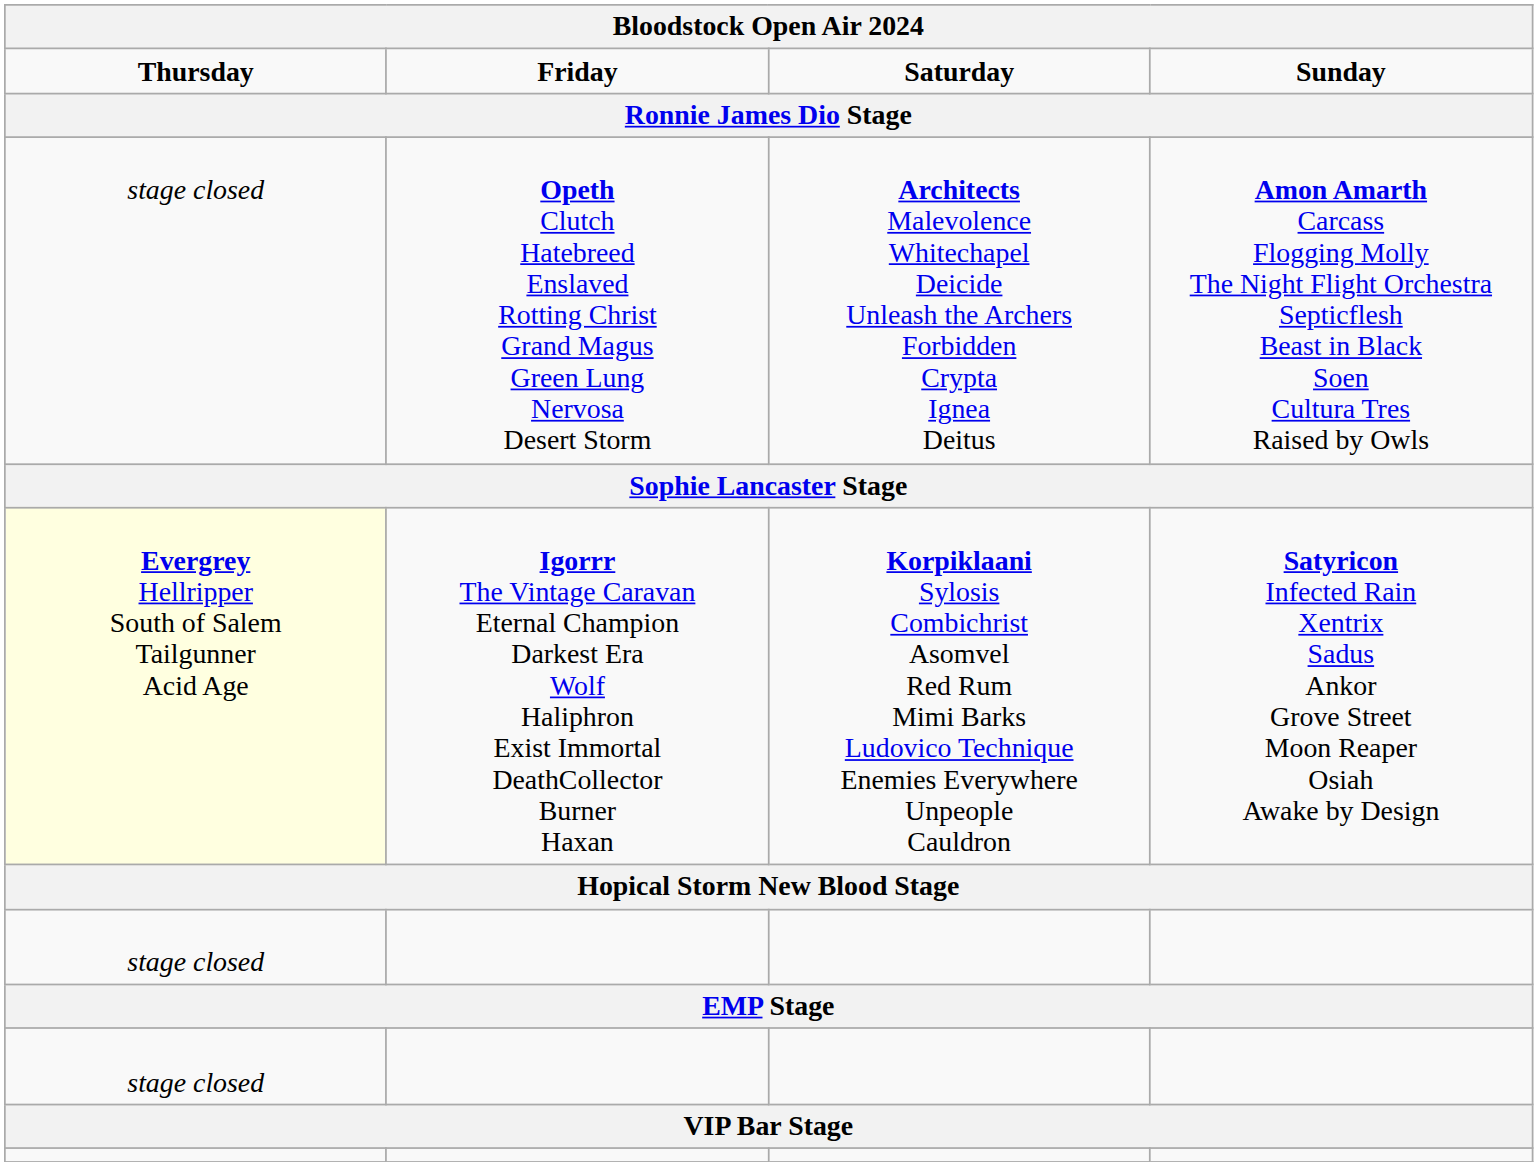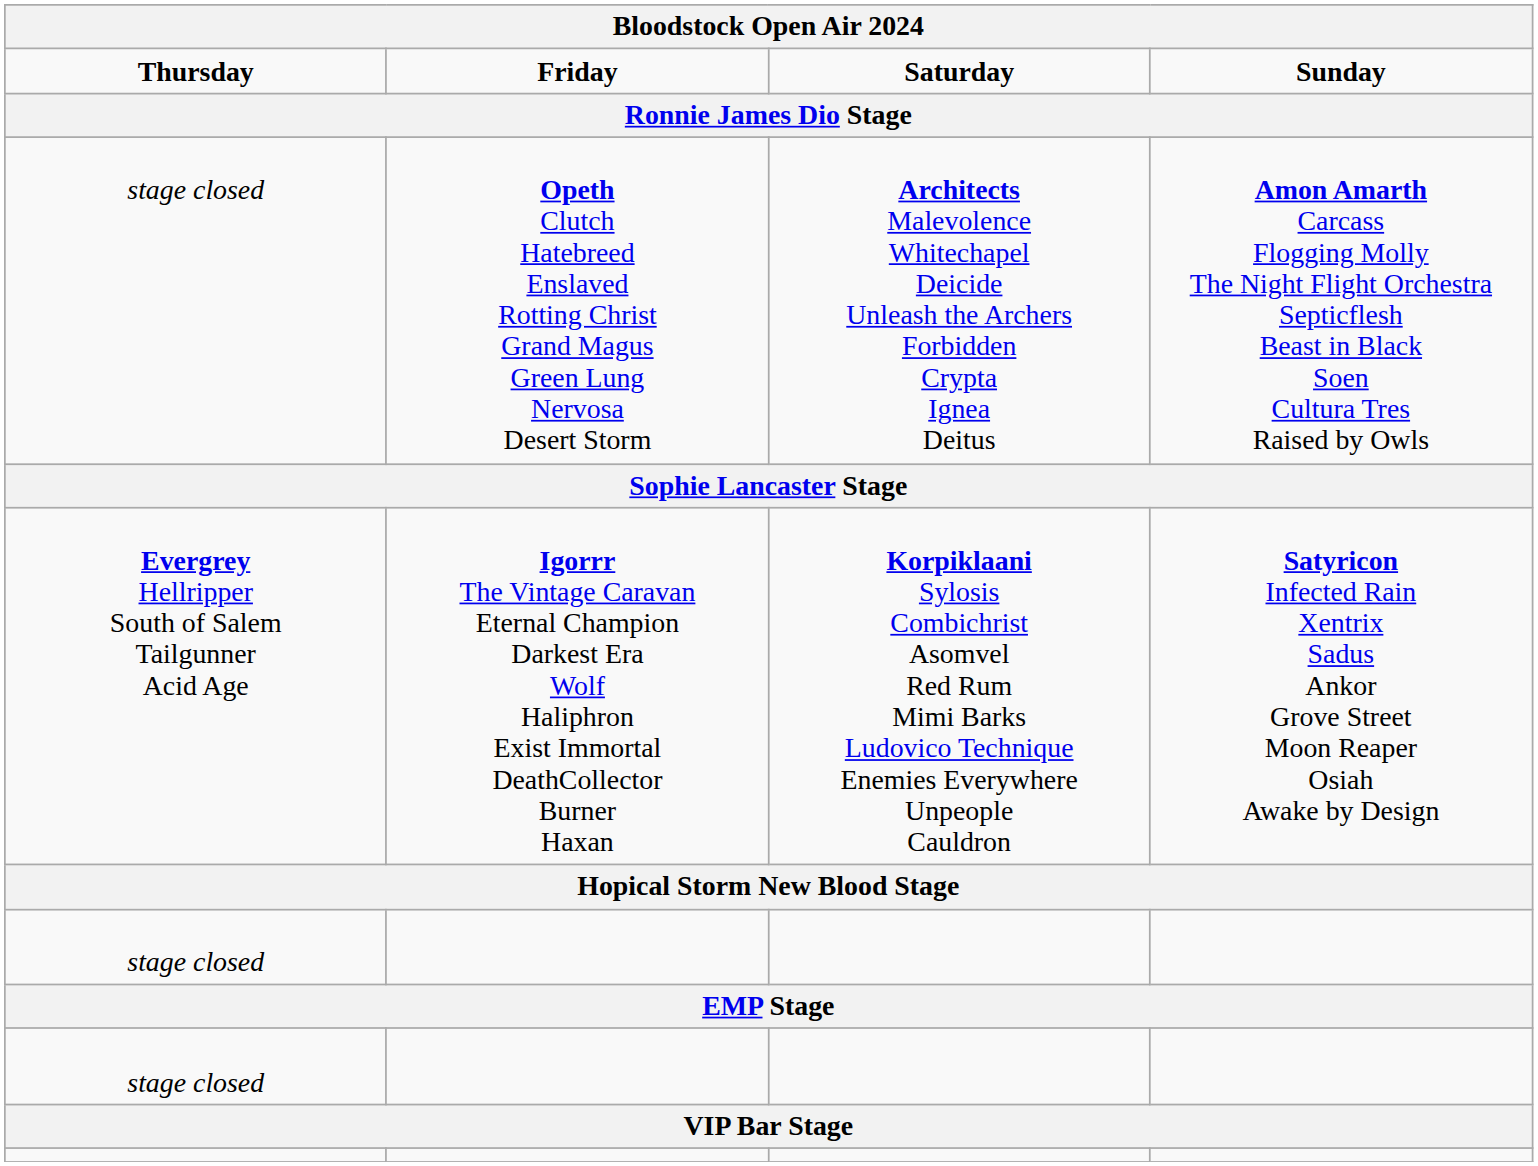(196, 623) lightyellow background -> (196, 623) no background
